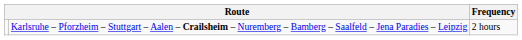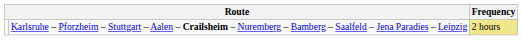(486, 27) no background -> (486, 27) khaki background
